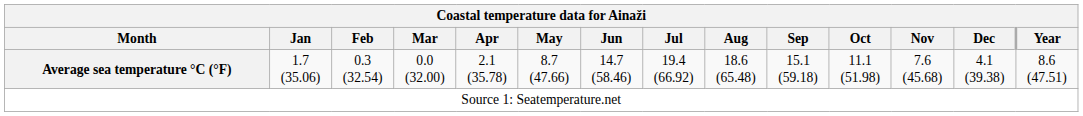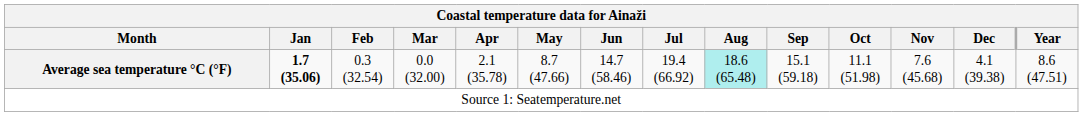(300, 69) normal -> (300, 69) bold
(736, 69) no background -> (736, 69) paleturquoise background
